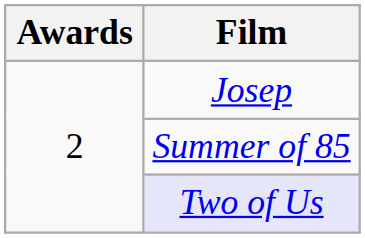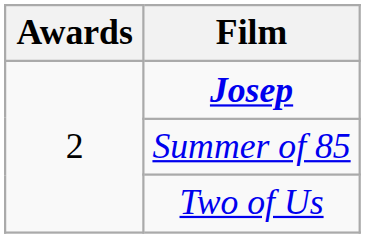(252, 89) normal -> (252, 89) bold
(252, 202) lavender background -> (252, 202) no background
